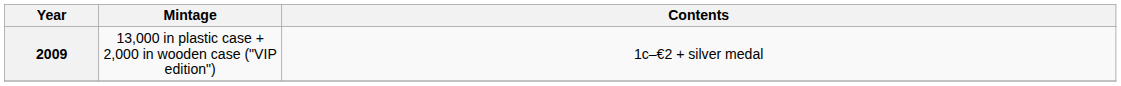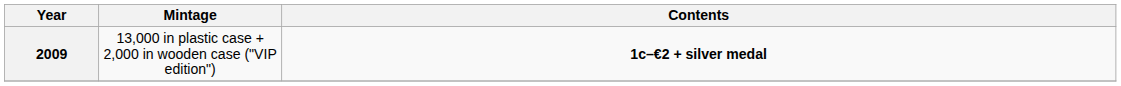(699, 53) normal -> (699, 53) bold
